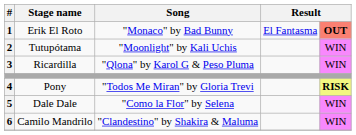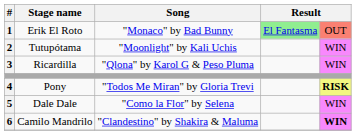(290, 30) no background -> (290, 30) lightgreen background
(336, 30) bold -> (336, 30) normal
(336, 121) normal -> (336, 121) bold
